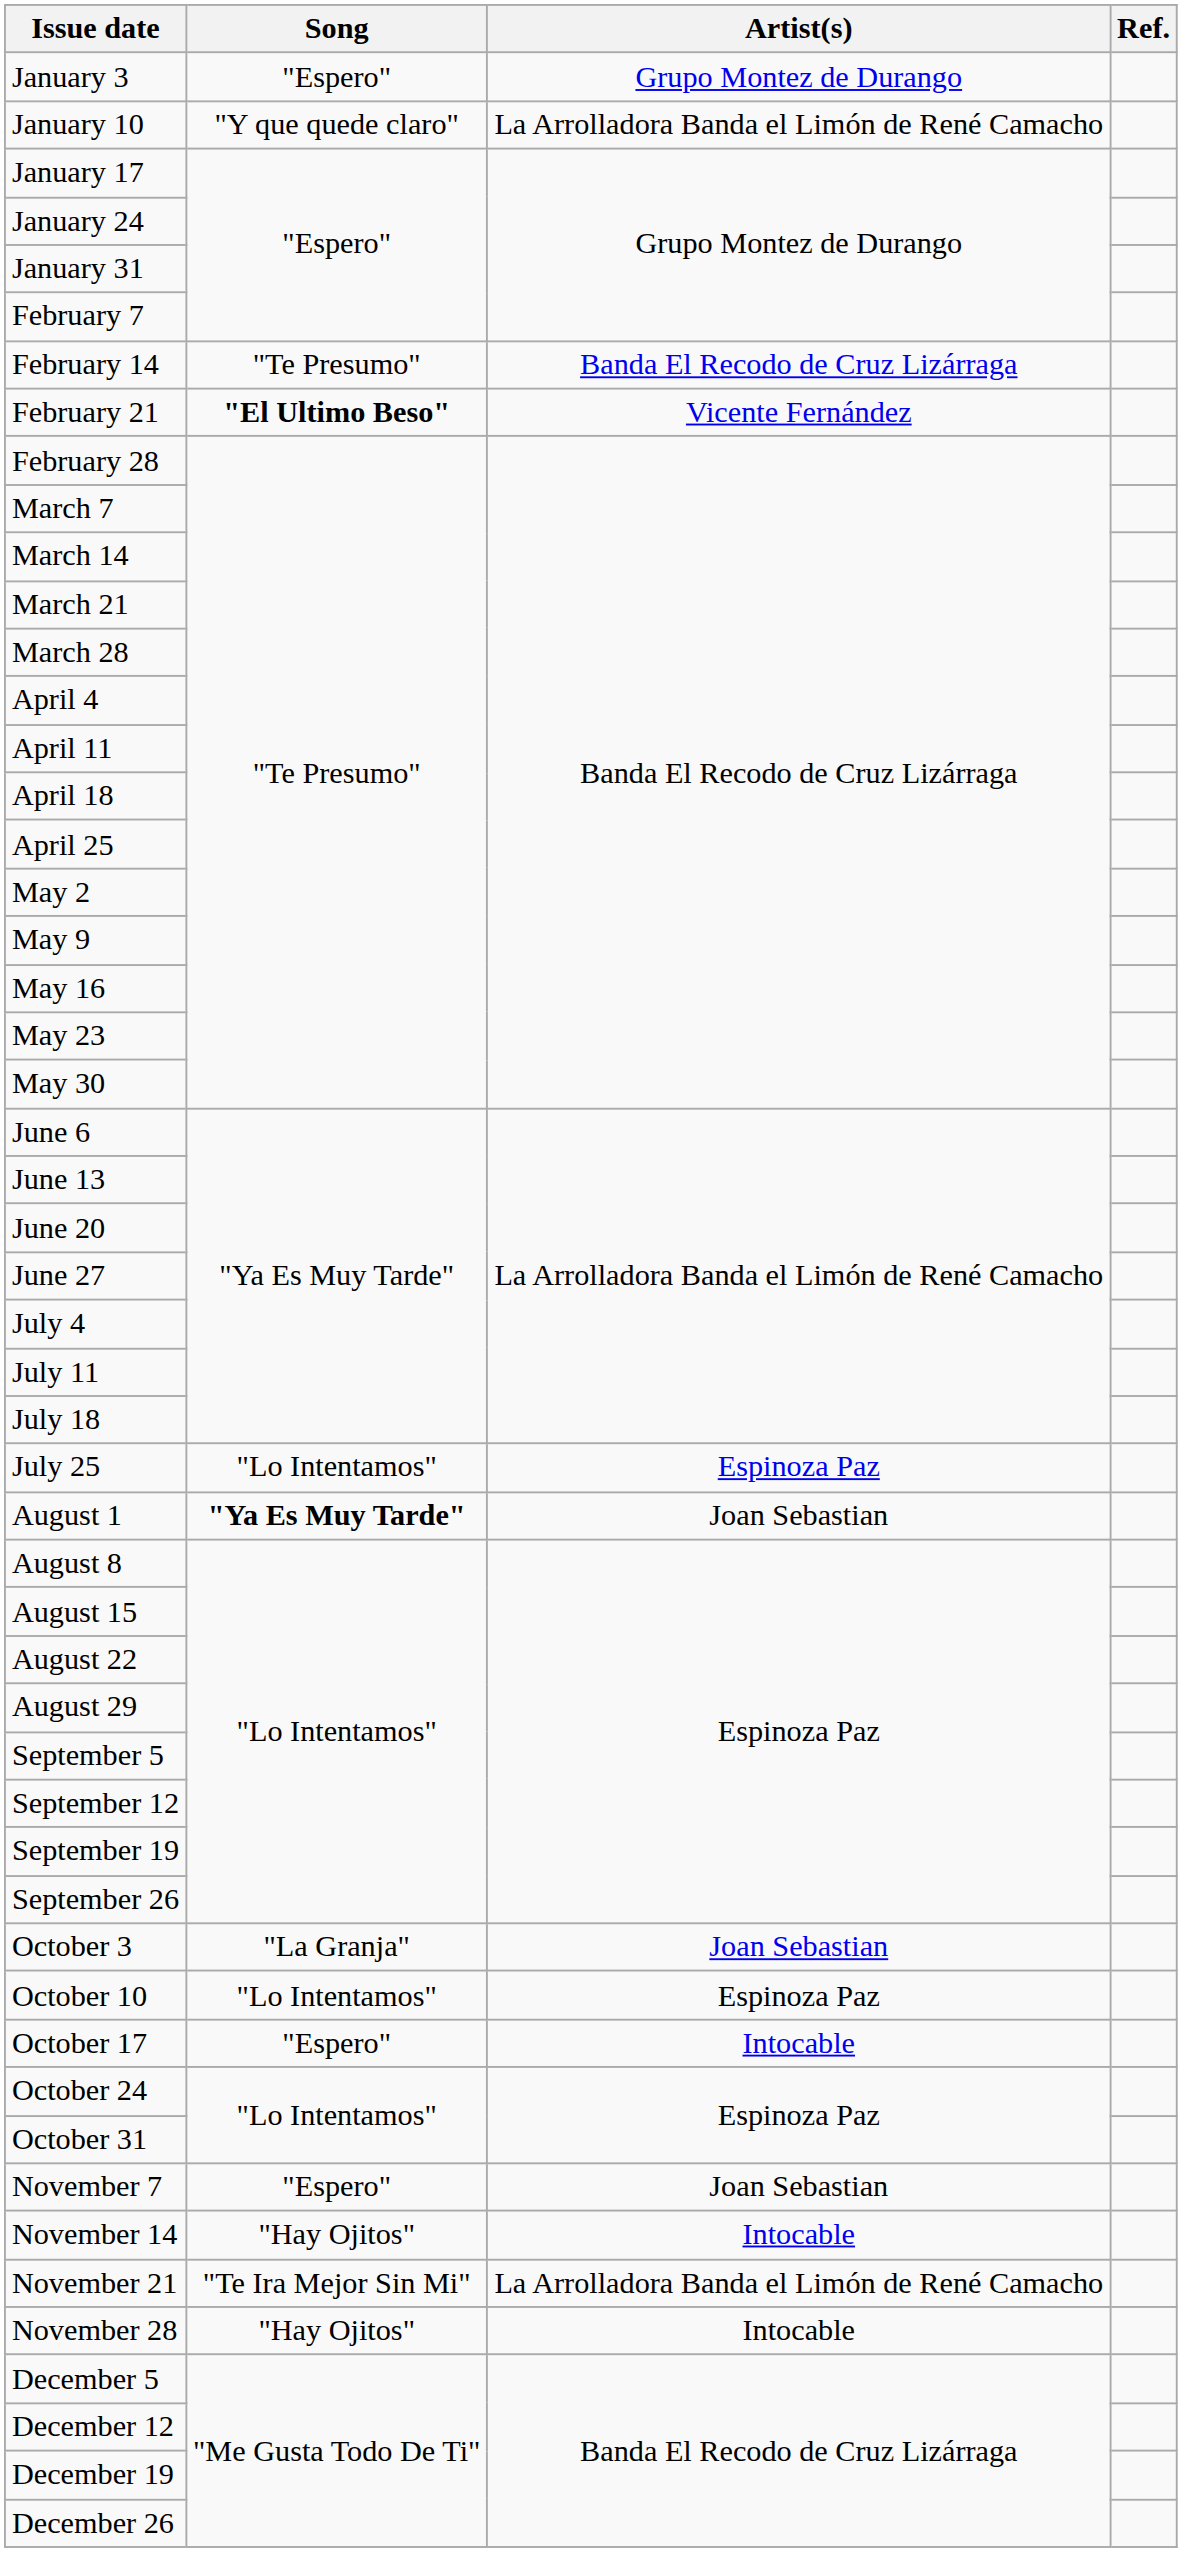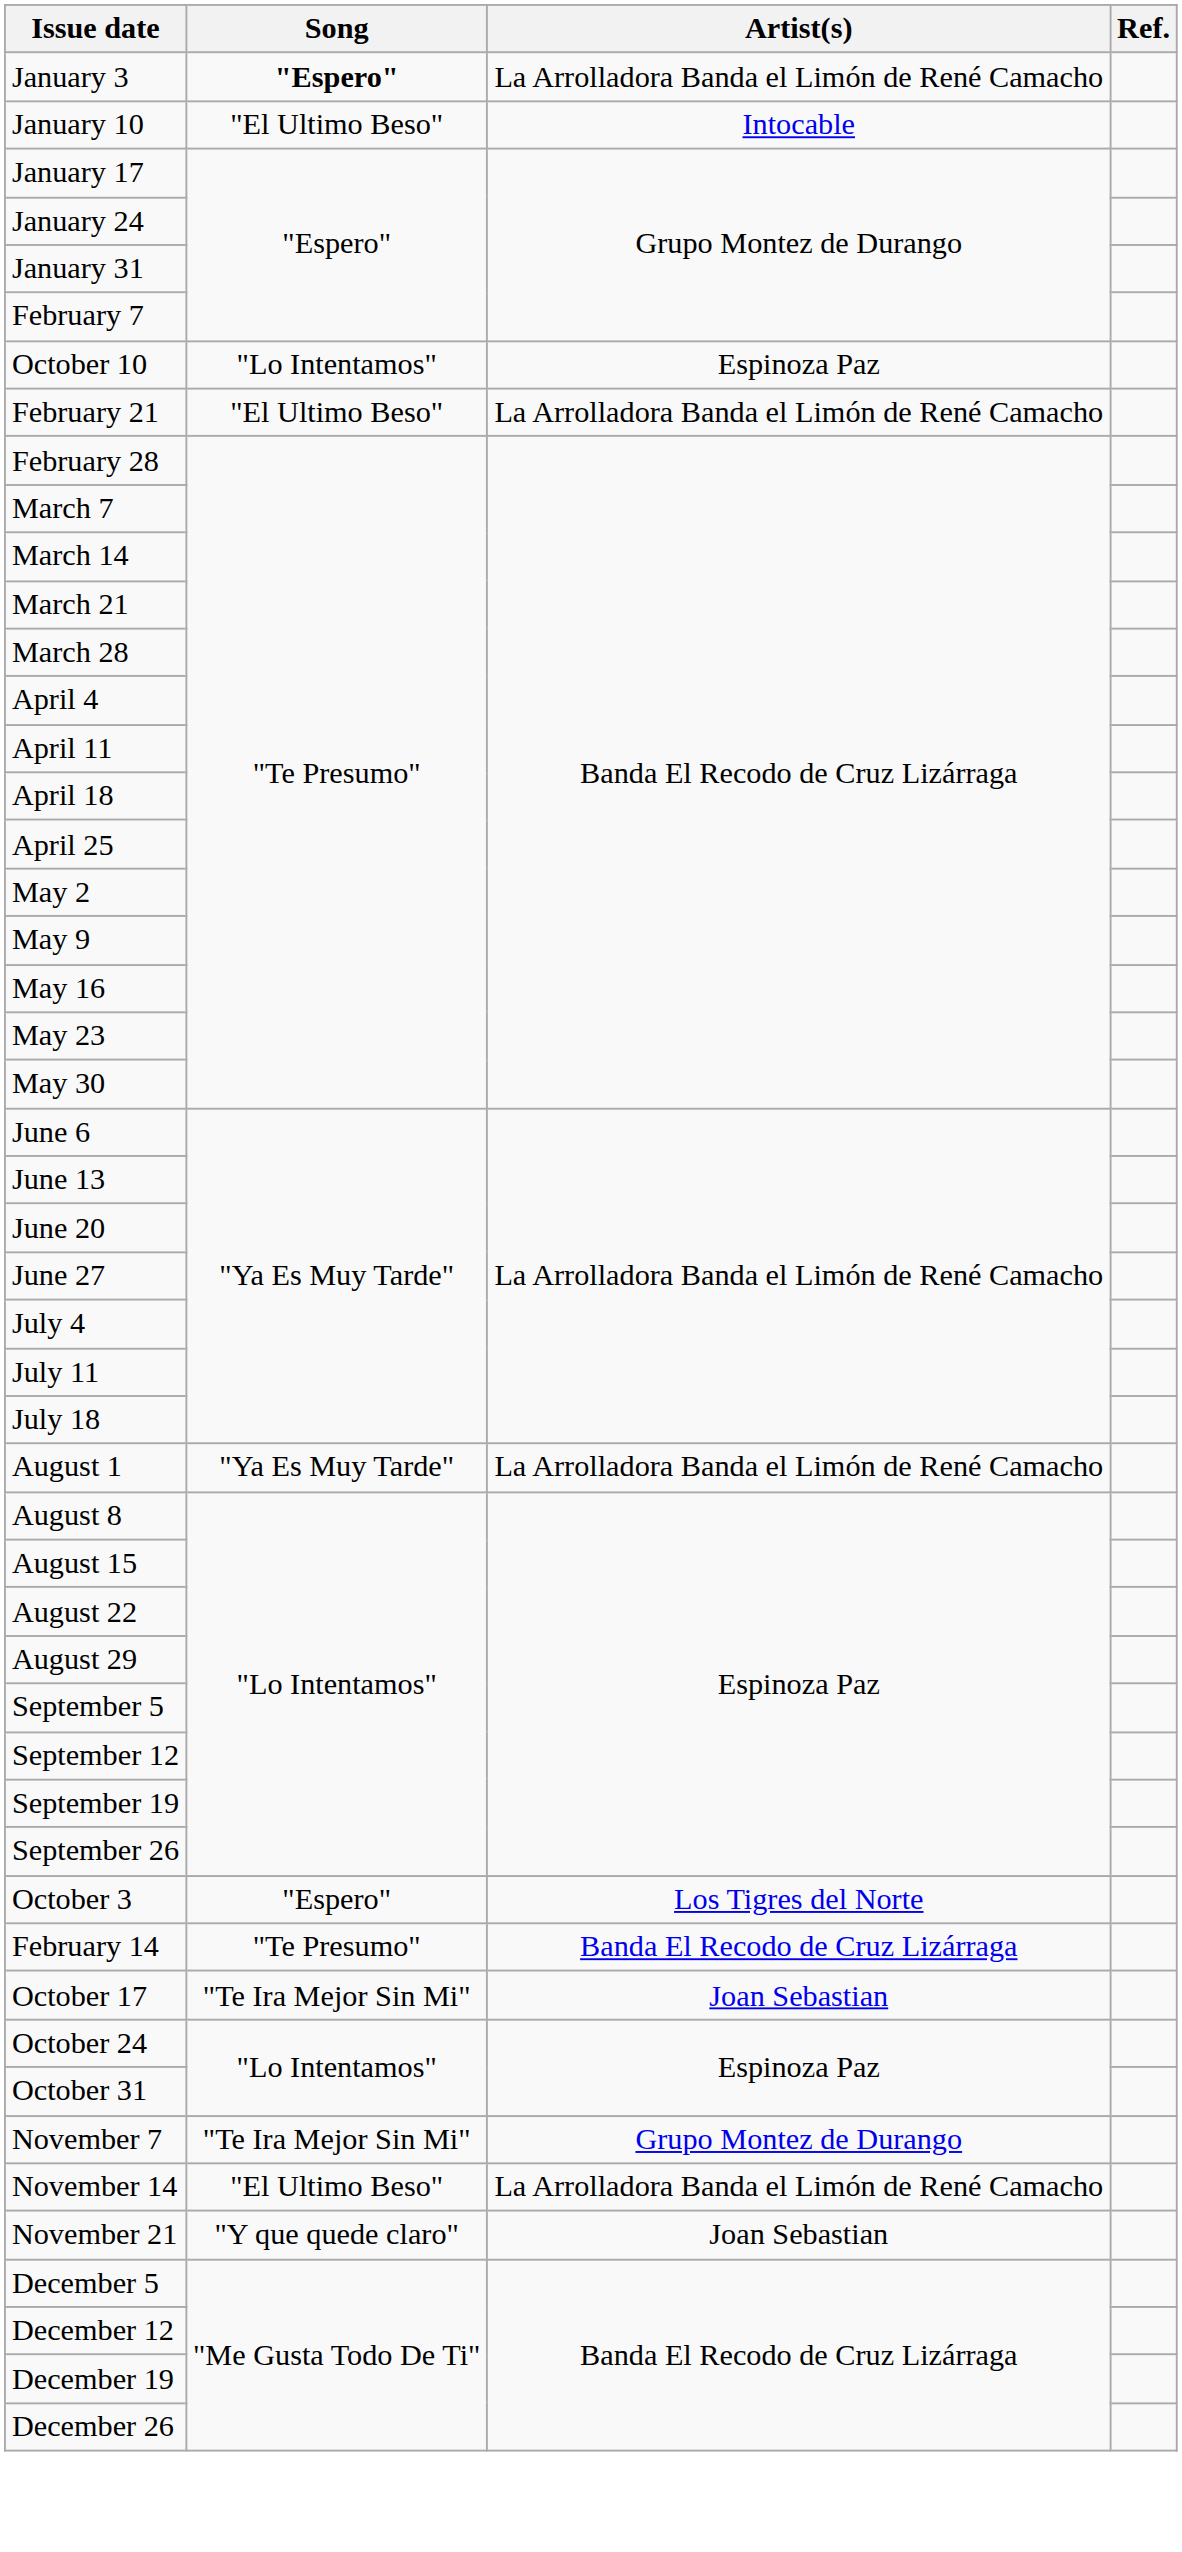(337, 76) normal -> (337, 76) bold
(799, 76) Grupo Montez de Durango -> (799, 76) La Arrolladora Banda el Limón de René Camacho
(337, 124) "Y que quede claro" -> (337, 124) "El Ultimo Beso"
(799, 124) La Arrolladora Banda el Limón de René Camacho -> (799, 124) Intocable
rows swapped: (85, 364) <-> (80, 1994)
(337, 412) bold -> (337, 412) normal
(799, 412) Vicente Fernández -> (799, 412) La Arrolladora Banda el Limón de René Camacho
- row: (56, 1467)
(337, 1515) bold -> (337, 1467) normal
(799, 1515) Joan Sebastian -> (799, 1467) La Arrolladora Banda el Limón de René Camacho
(337, 1946) "La Granja" -> (337, 1898) "Espero"
(799, 1946) Joan Sebastian -> (799, 1898) Los Tigres del Norte
(337, 2042) "Espero" -> (337, 1994) "Te Ira Mejor Sin Mi"
(799, 2042) Intocable -> (799, 1994) Joan Sebastian
(337, 2186) "Espero" -> (337, 2138) "Te Ira Mejor Sin Mi"
(799, 2186) Joan Sebastian -> (799, 2138) Grupo Montez de Durango
(337, 2234) "Hay Ojitos" -> (337, 2186) "El Ultimo Beso"
(799, 2234) Intocable -> (799, 2186) La Arrolladora Banda el Limón de René Camacho
(337, 2282) "Te Ira Mejor Sin Mi" -> (337, 2234) "Y que quede claro"
(799, 2282) La Arrolladora Banda el Limón de René Camacho -> (799, 2234) Joan Sebastian
- row: (95, 2330)
